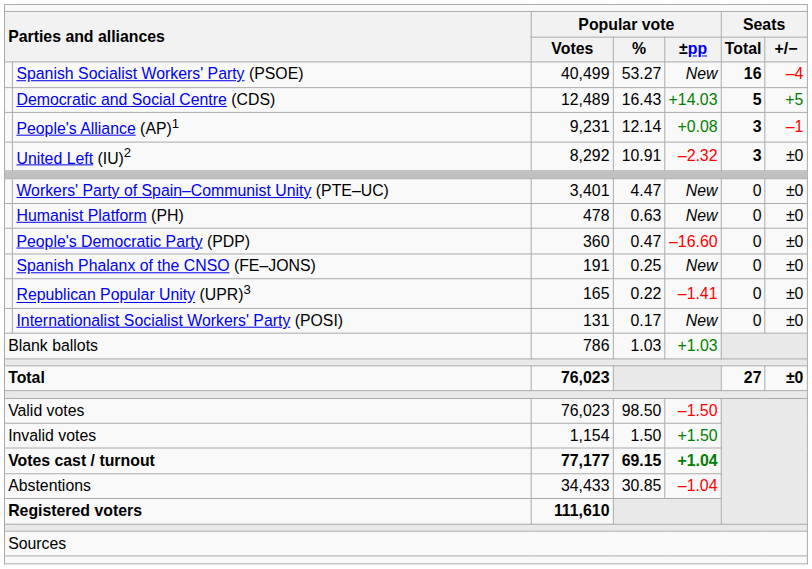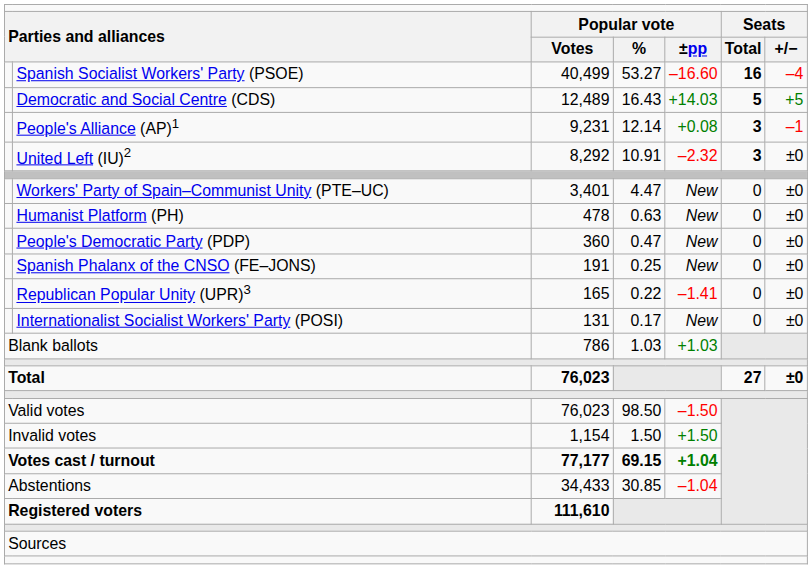(702, 74) New -> (693, 74) –16.60
(693, 241) –16.60 -> (702, 241) New
